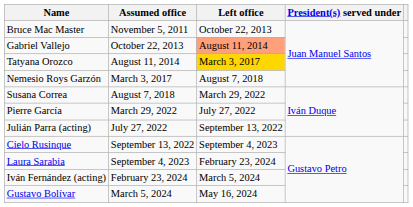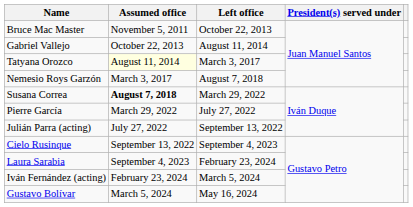(233, 45) lightsalmon background -> (233, 45) no background
(145, 62) no background -> (145, 62) lightyellow background
(230, 62) gold background -> (230, 62) no background
(143, 95) normal -> (144, 95) bold
